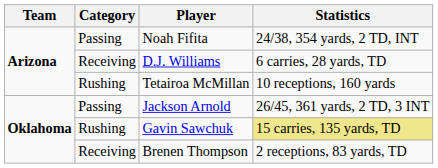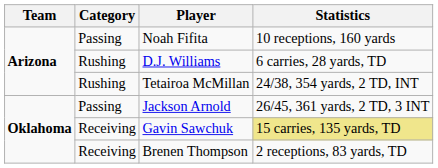(337, 38) 24/38, 354 yards, 2 TD, INT -> (326, 38) 10 receptions, 160 yards
(107, 61) Receiving -> (102, 61) Rushing
(326, 83) 10 receptions, 160 yards -> (337, 83) 24/38, 354 yards, 2 TD, INT
(102, 128) Rushing -> (107, 128) Receiving
